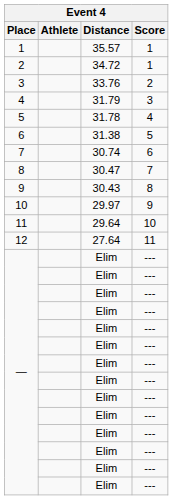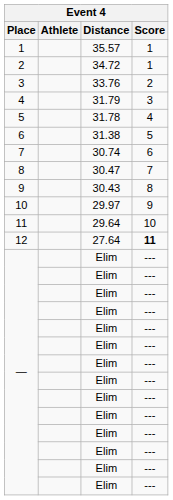(150, 240) normal -> (150, 240) bold
